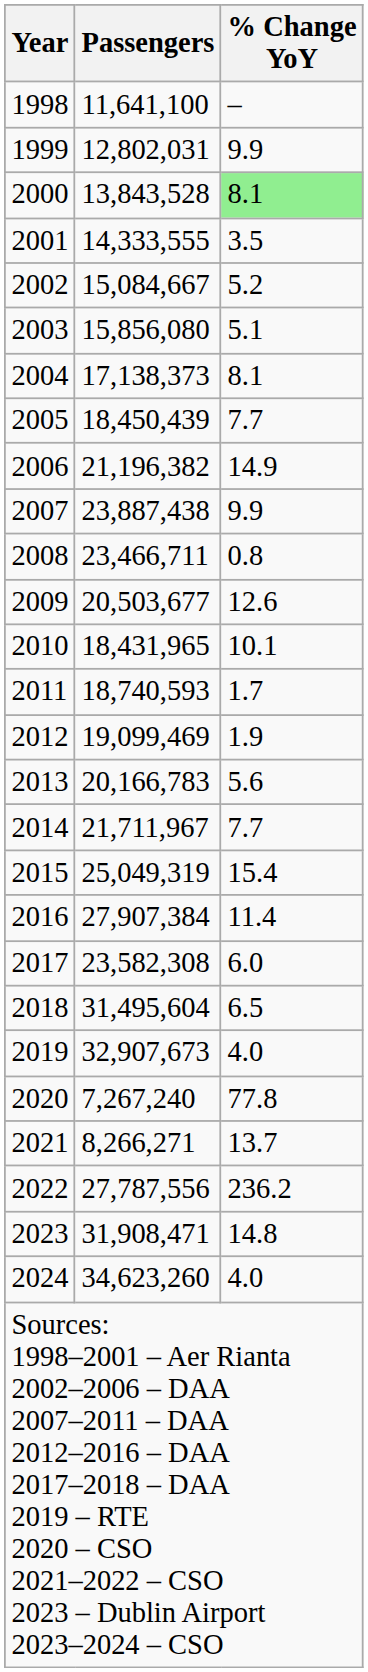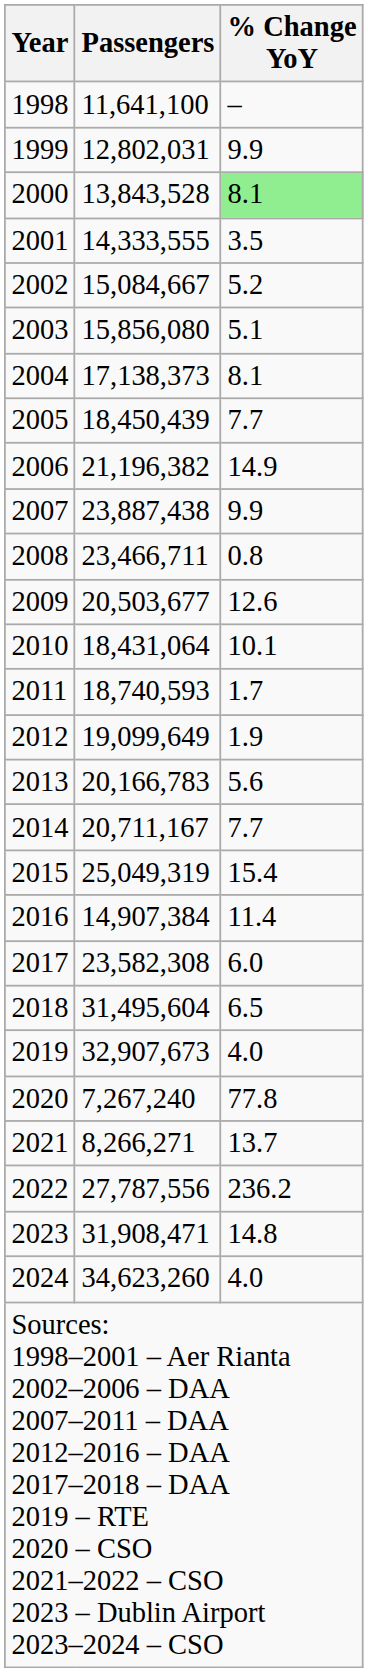(146, 646) 18,431,965 -> (146, 646) 18,431,064
(146, 736) 19,099,469 -> (146, 736) 19,099,649
(145, 826) 21,711,967 -> (145, 826) 20,711,167
(146, 917) 27,907,384 -> (146, 917) 14,907,384
